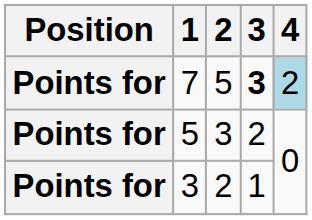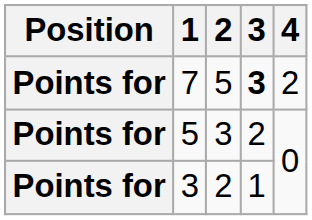(290, 82) lightblue background -> (290, 82) no background
